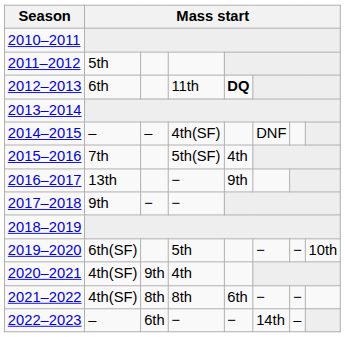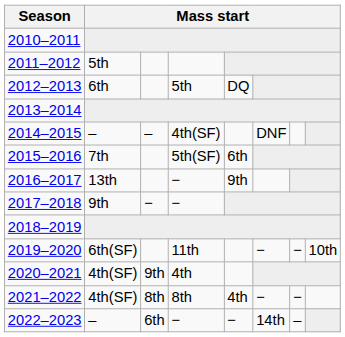(185, 86) 11th -> (182, 86) 5th
(238, 86) bold -> (238, 86) normal
(238, 156) 4th -> (238, 156) 6th
(182, 250) 5th -> (185, 250) 11th
(238, 297) 6th -> (238, 297) 4th
